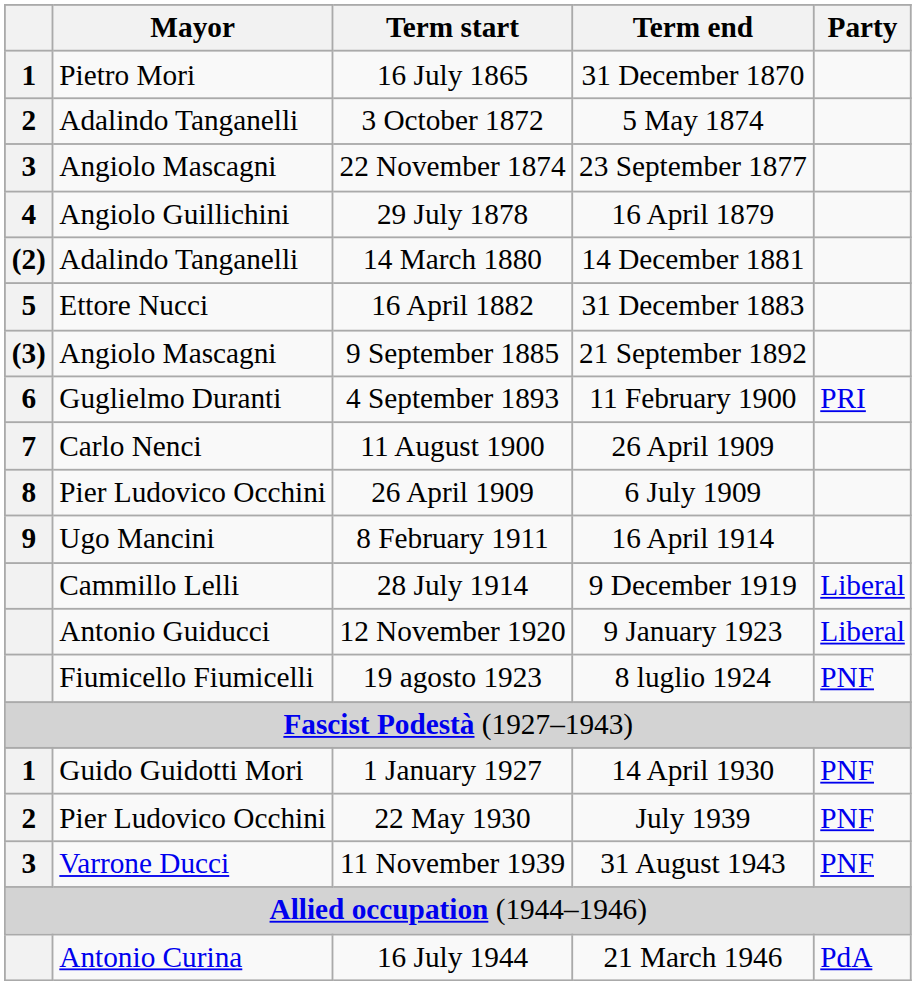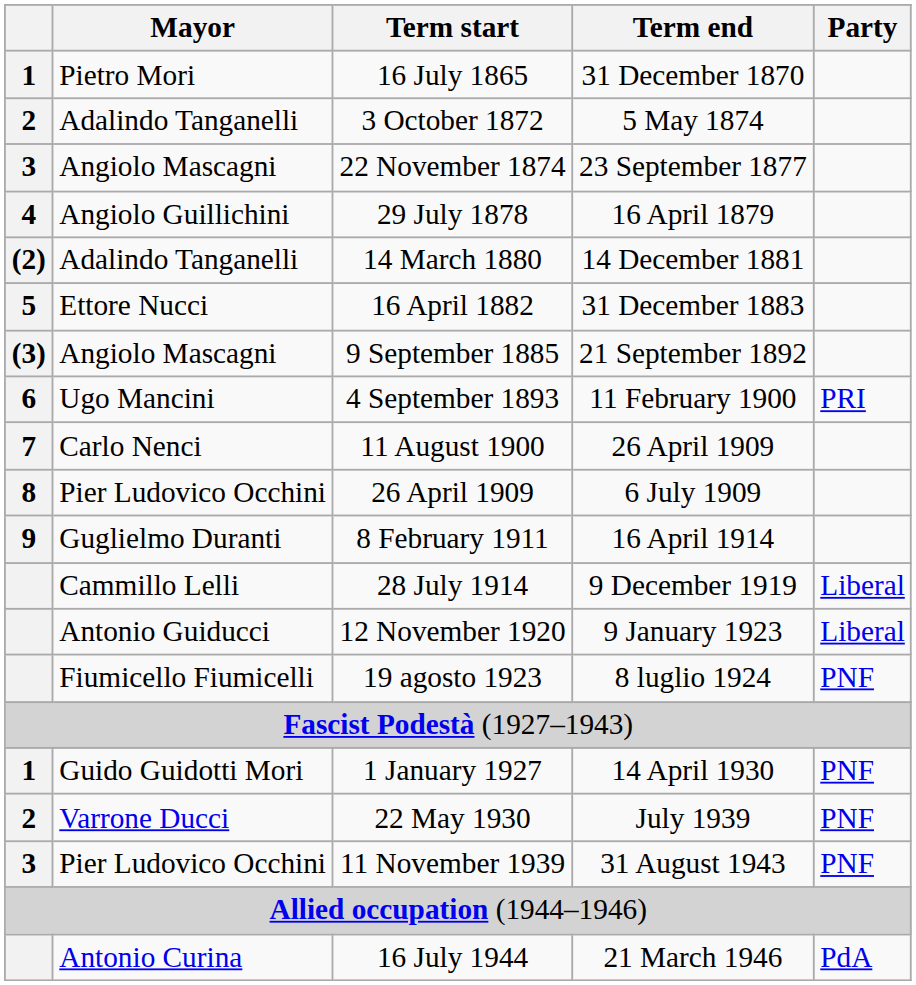(170, 399) Guglielmo Duranti -> (137, 399) Ugo Mancini
(137, 538) Ugo Mancini -> (170, 538) Guglielmo Duranti
(193, 817) Pier Ludovico Occhini -> (144, 817) Varrone Ducci
(144, 863) Varrone Ducci -> (193, 863) Pier Ludovico Occhini
